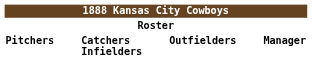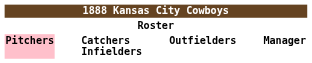(30, 41) no background -> (30, 41) pink background
